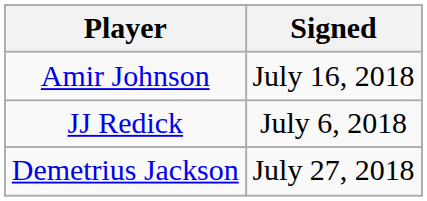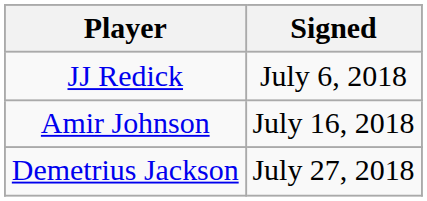rows swapped: (125, 123) <-> (125, 75)
